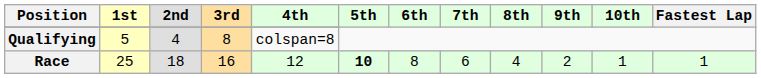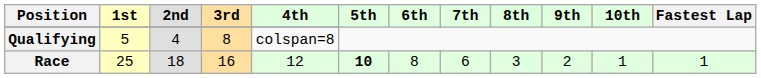(516, 62) 4 -> (516, 62) 3
